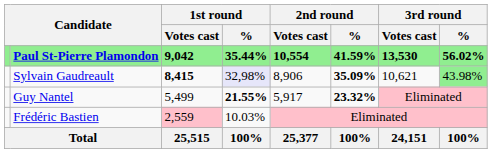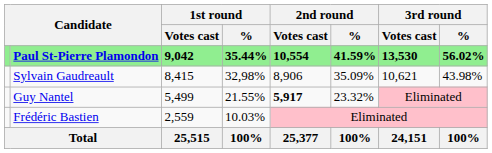(179, 76) bold -> (179, 76) normal
(245, 76) lavender background -> (245, 76) no background
(355, 76) bold -> (354, 76) normal
(462, 76) lightgreen background -> (462, 76) no background
(246, 96) bold -> (245, 96) normal
(288, 96) normal -> (288, 96) bold
(355, 96) bold -> (354, 96) normal
(179, 117) pink background -> (179, 117) no background
